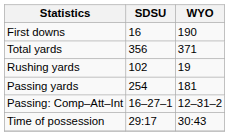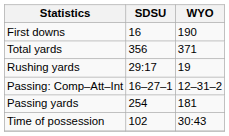(138, 67) 102 -> (143, 67) 29:17
rows swapped: (43, 85) <-> (65, 103)
(143, 121) 29:17 -> (138, 121) 102
